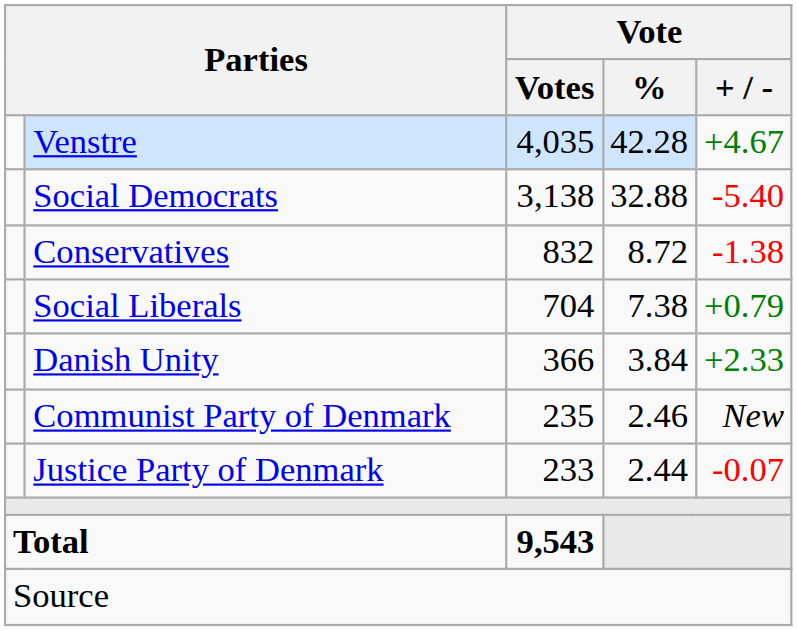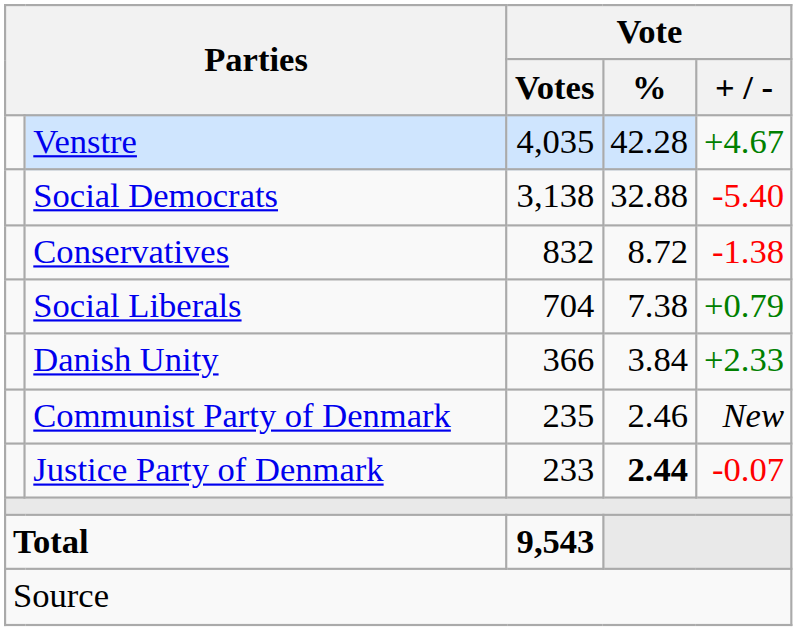(658, 470) normal -> (658, 470) bold
